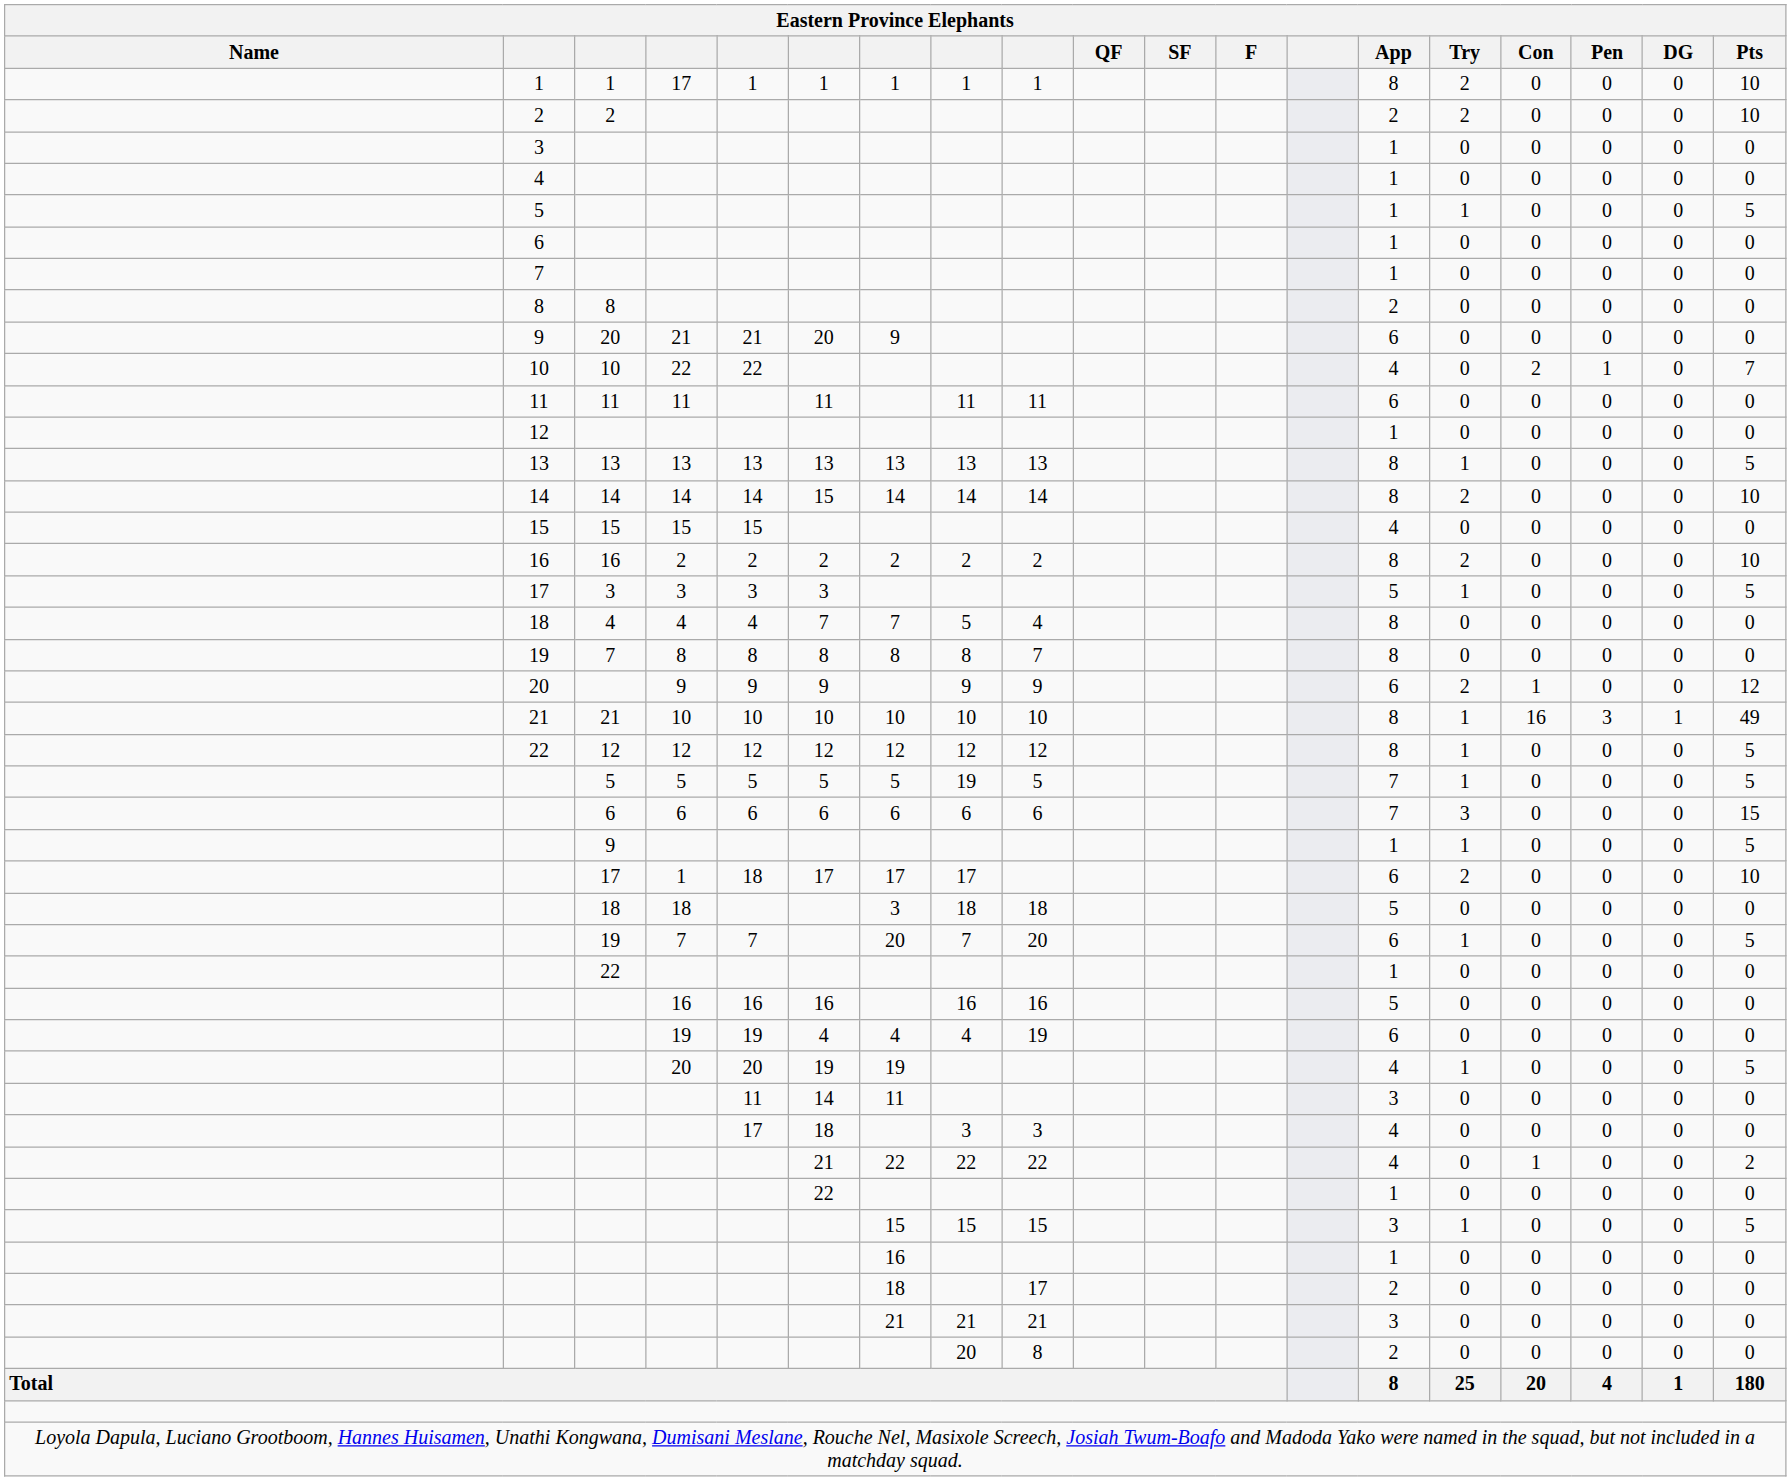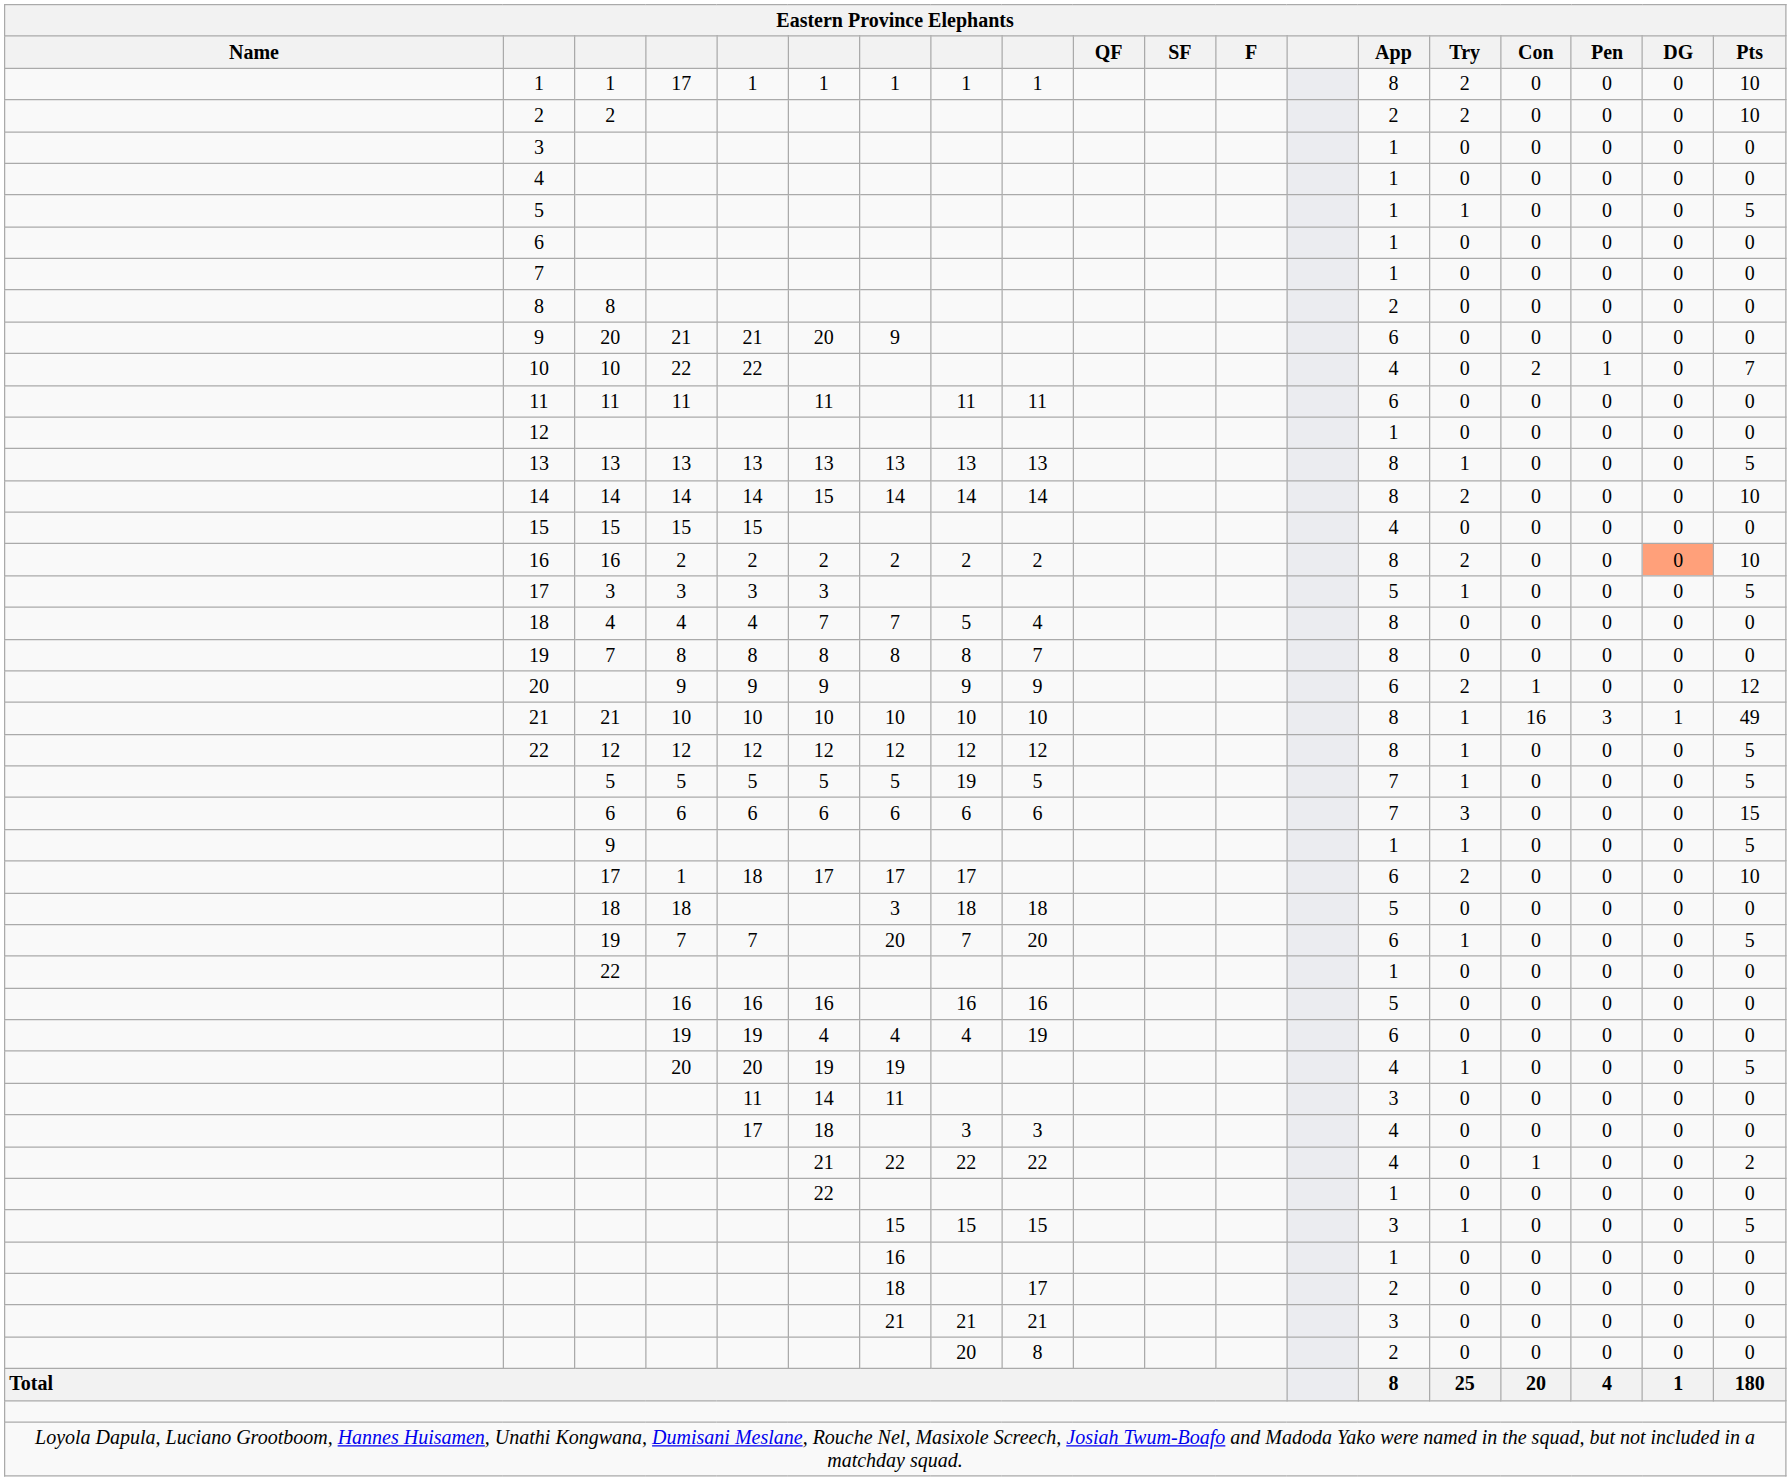(1678, 559) no background -> (1678, 559) lightsalmon background
